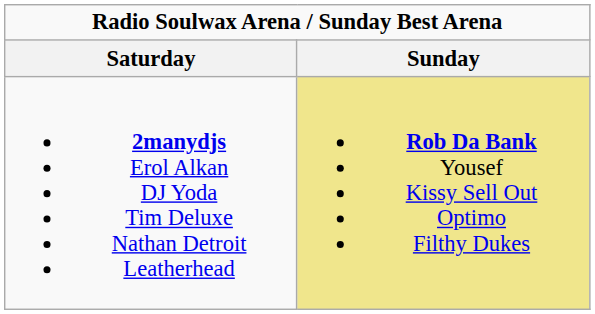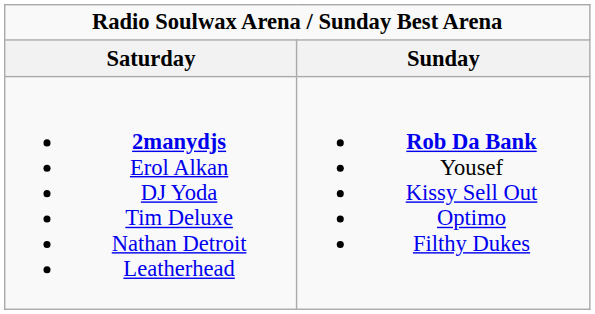(443, 193) khaki background -> (443, 193) no background
